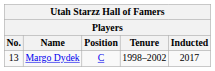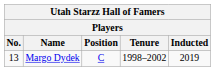(189, 58) 2017 -> (189, 58) 2019
